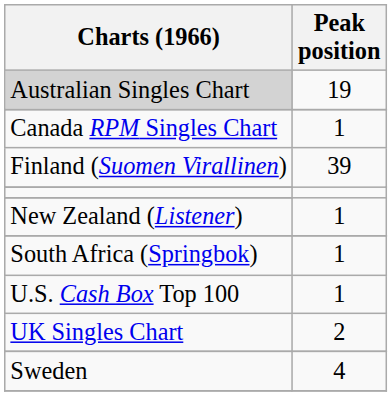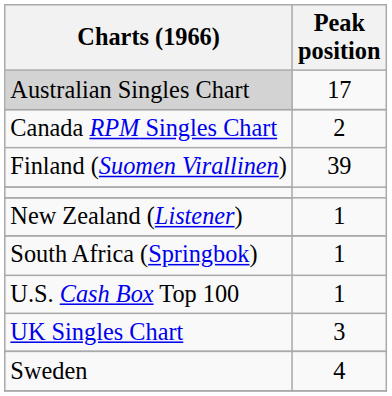(339, 89) 19 -> (339, 89) 17
(339, 128) 1 -> (339, 128) 2
(339, 332) 2 -> (339, 332) 3
